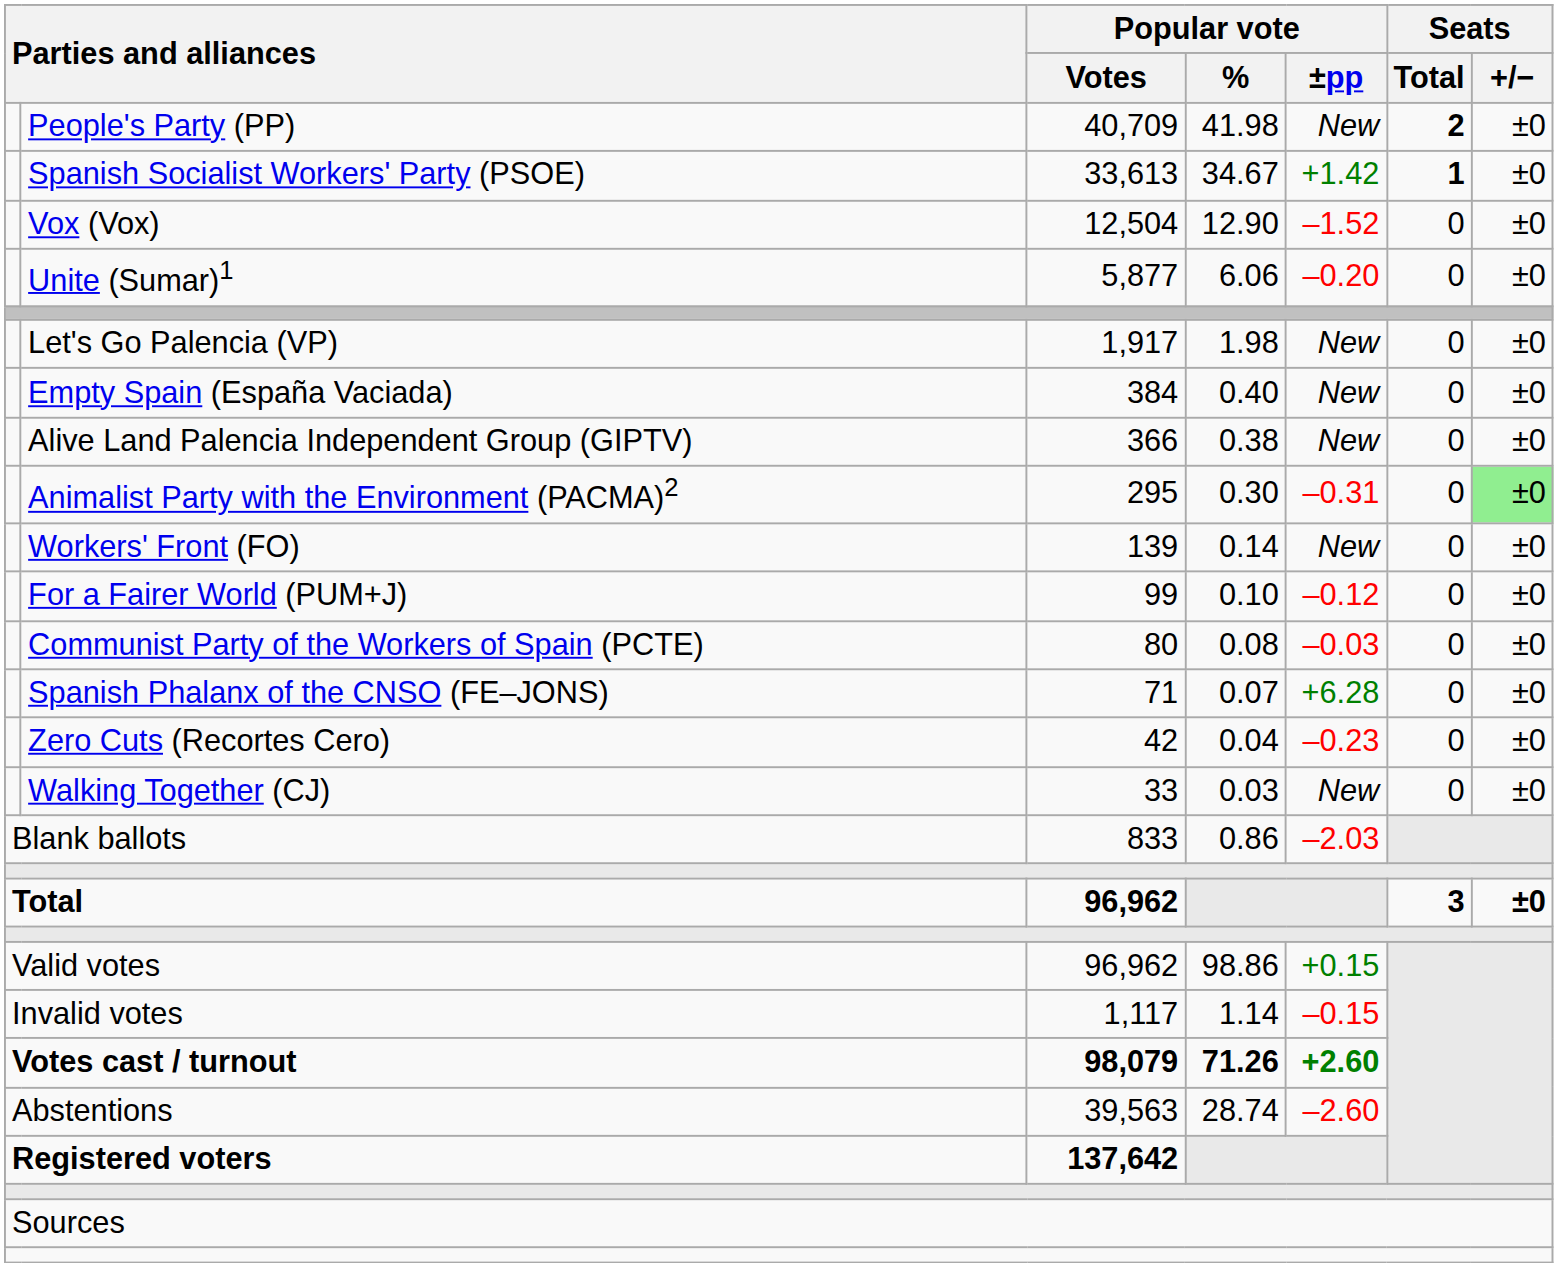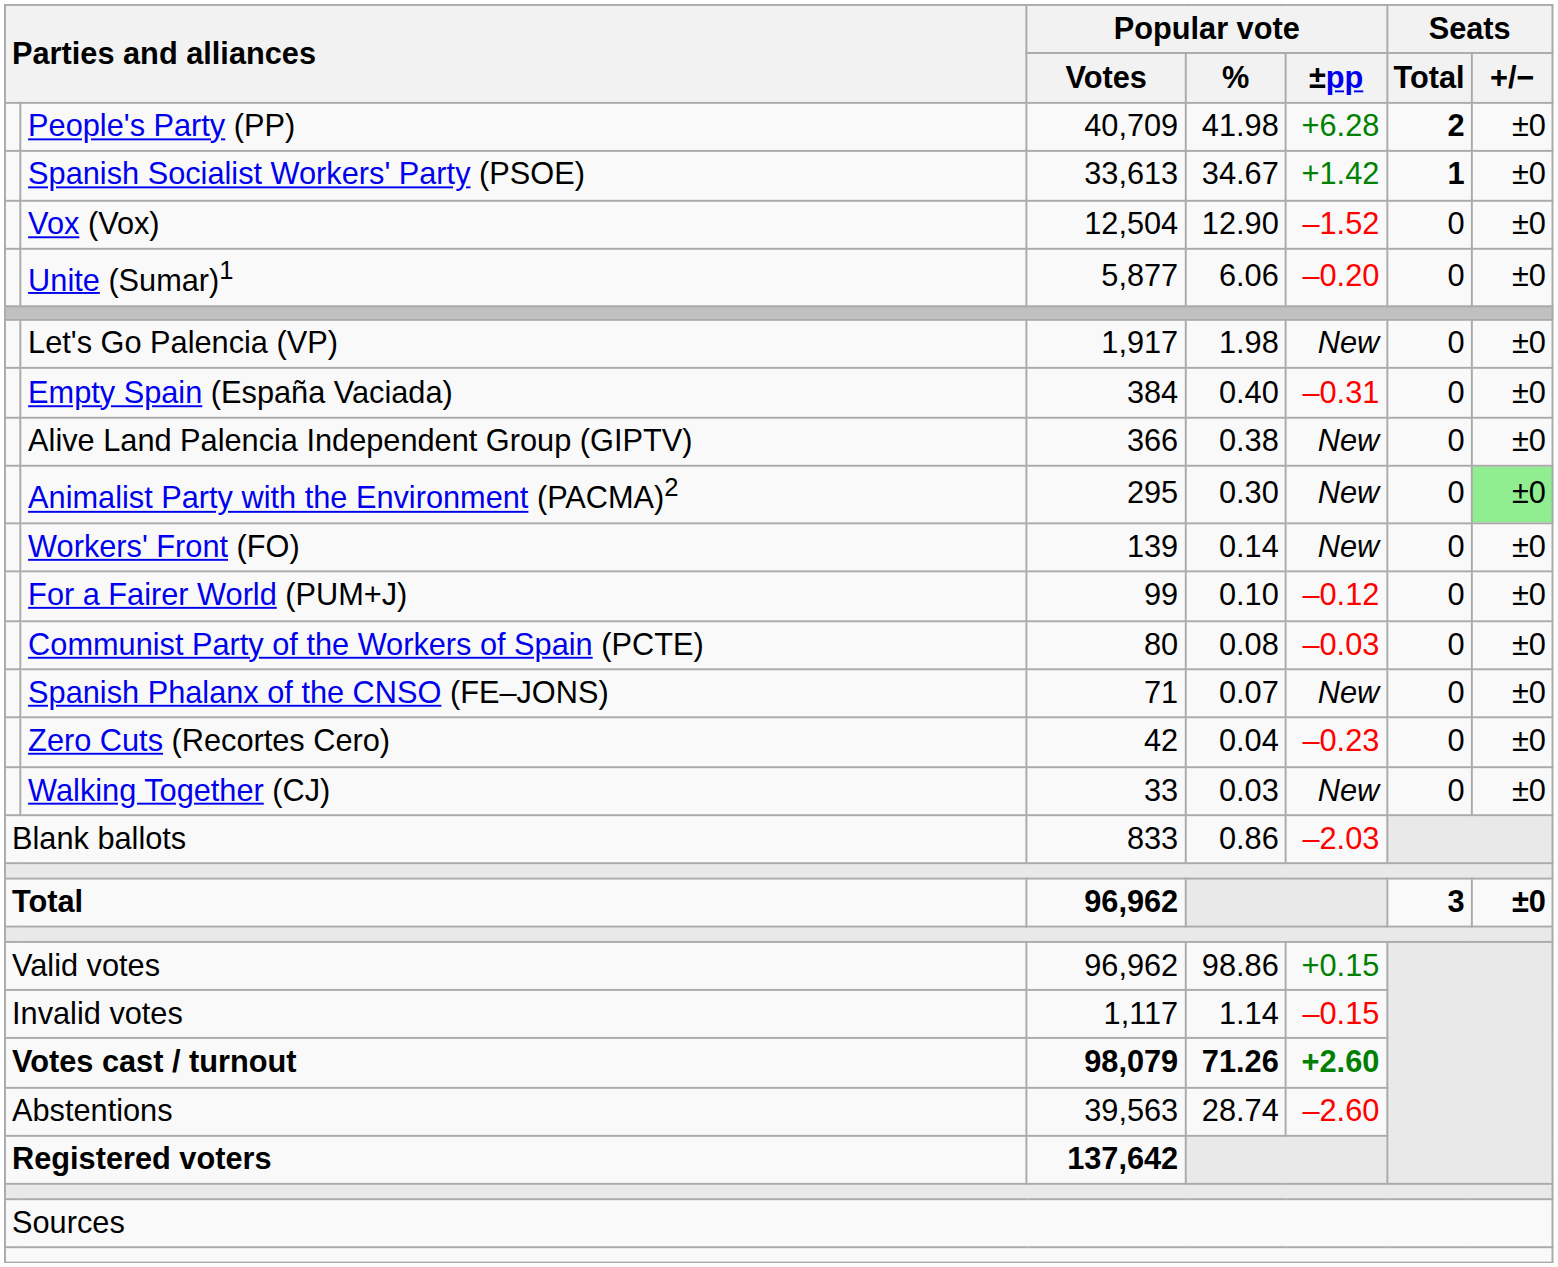(1349, 126) New -> (1340, 126) +6.28
(1349, 392) New -> (1341, 392) –0.31
(1341, 493) –0.31 -> (1349, 493) New
(1340, 692) +6.28 -> (1349, 692) New
